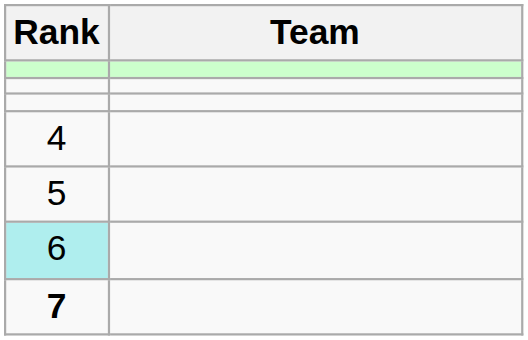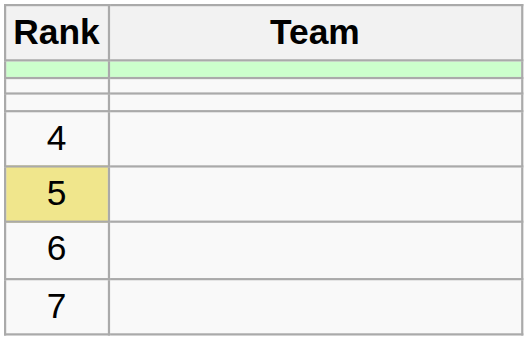(56, 193) no background -> (56, 193) khaki background
(56, 249) paleturquoise background -> (56, 249) no background
(56, 305) bold -> (56, 305) normal
